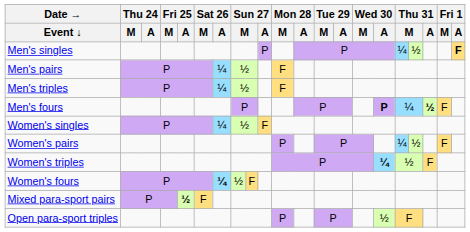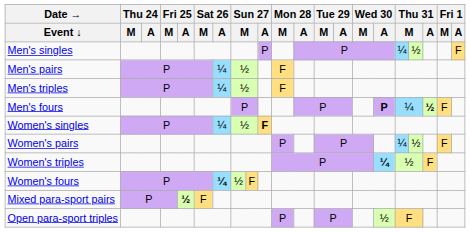(458, 51) bold -> (458, 51) normal
(265, 125) normal -> (265, 125) bold
